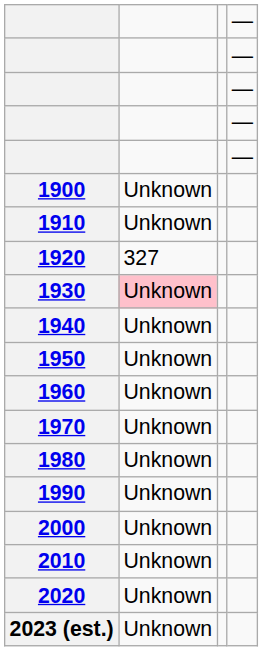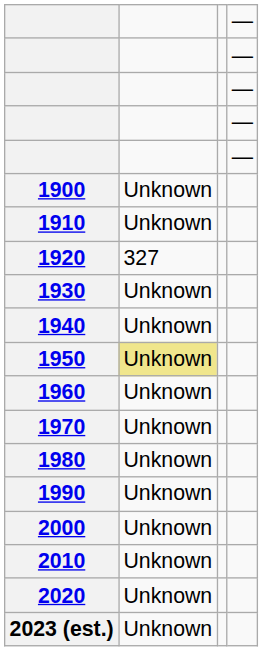(168, 291) pink background -> (168, 291) no background
(168, 358) no background -> (168, 358) khaki background
